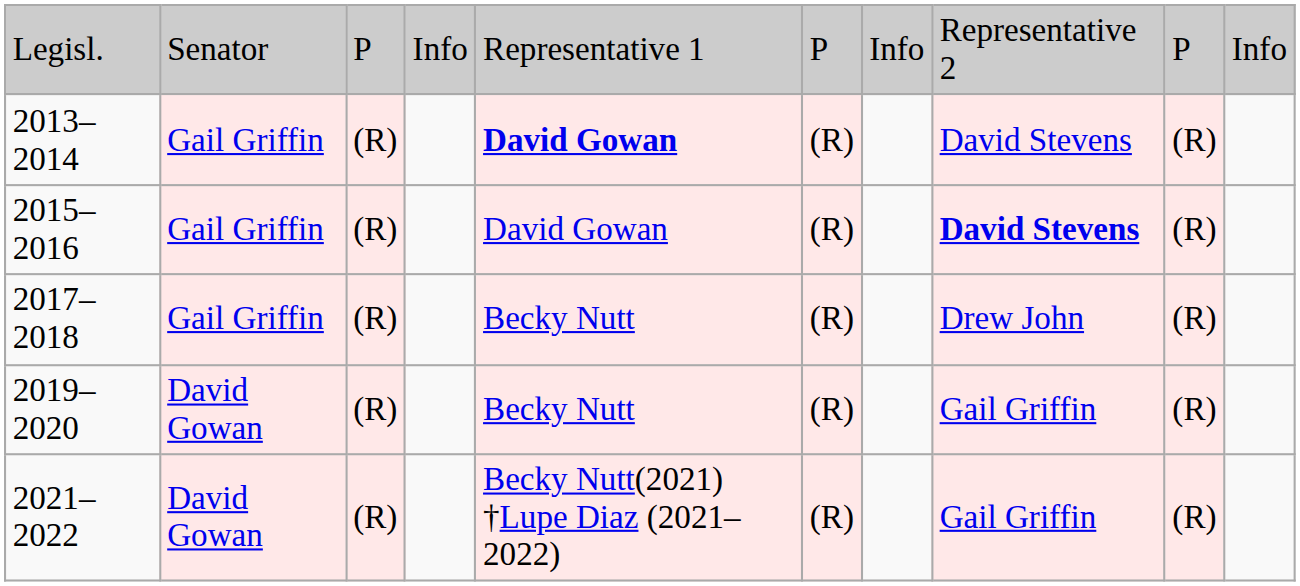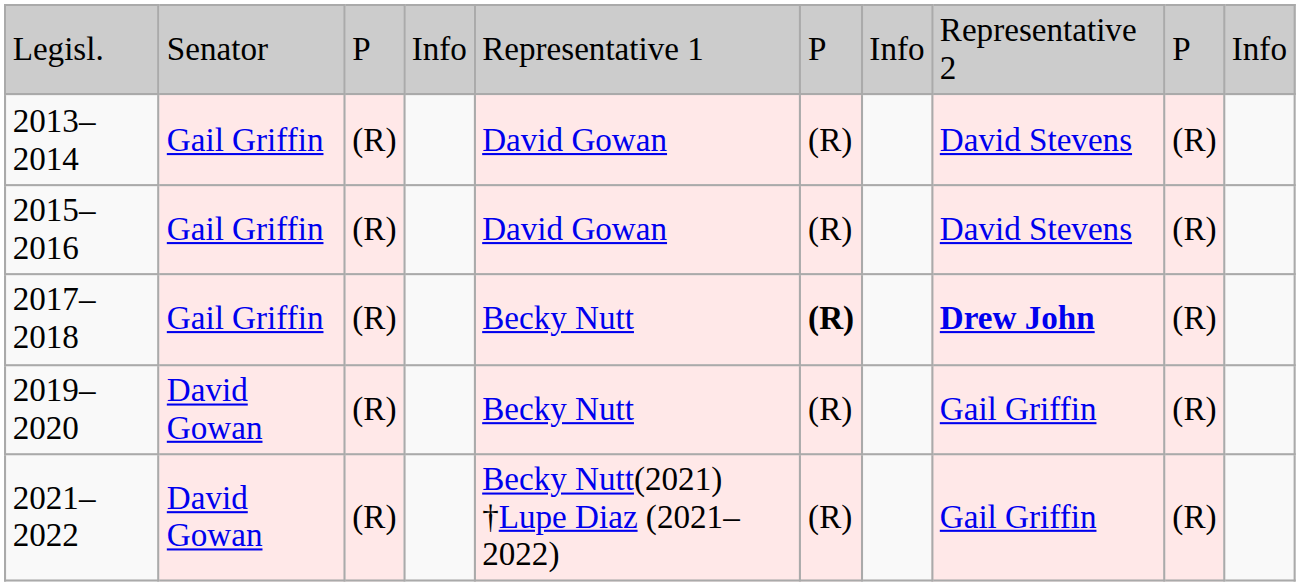(580, 139) bold -> (575, 139) normal
(1039, 228) bold -> (1036, 228) normal
(832, 318) normal -> (831, 318) bold
(1012, 318) normal -> (1017, 318) bold
